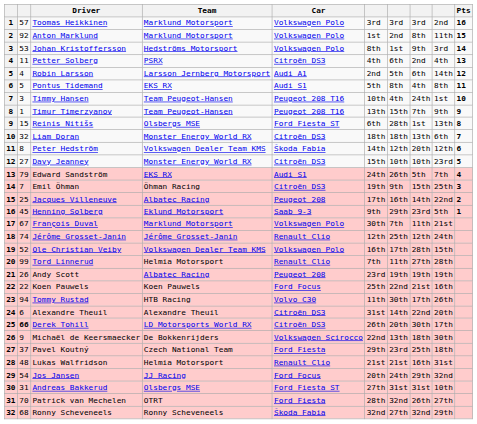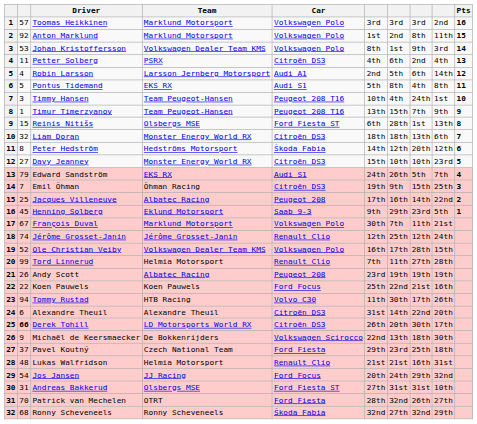(191, 49) Hedströms Motorsport -> (205, 49) Volkswagen Dealer Team KMS
(205, 149) Volkswagen Dealer Team KMS -> (191, 149) Hedströms Motorsport
